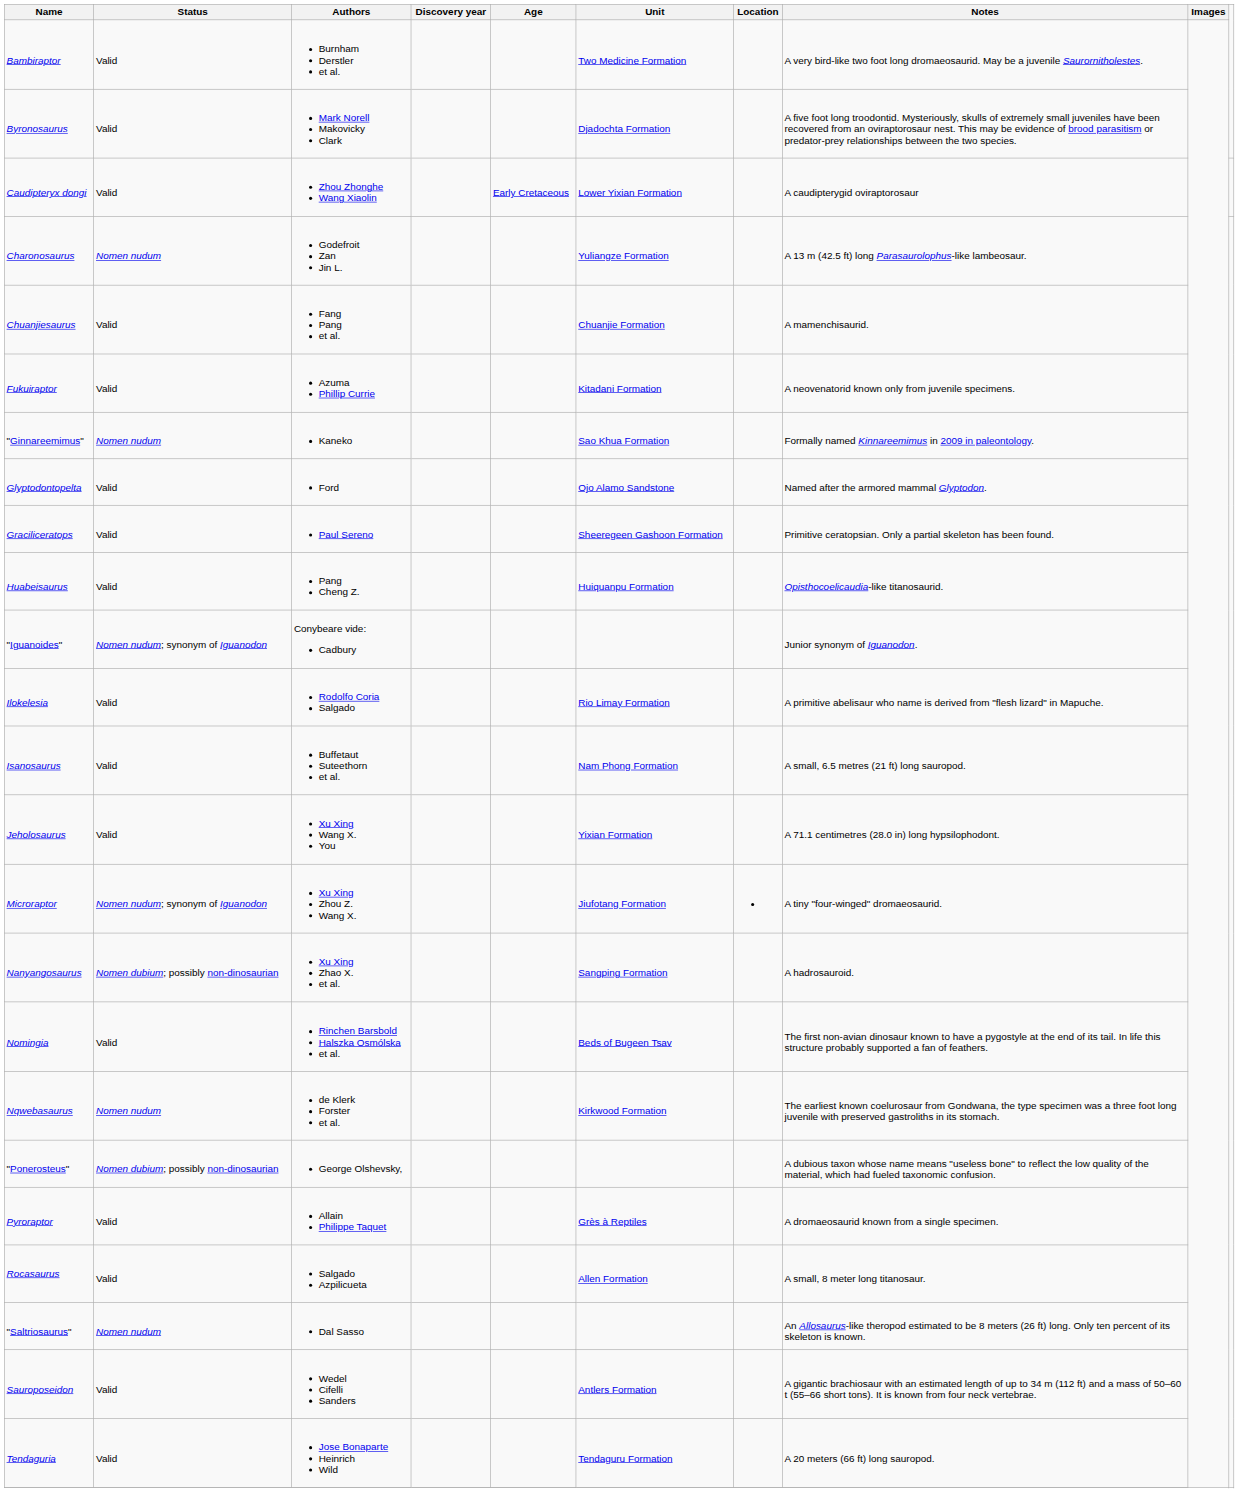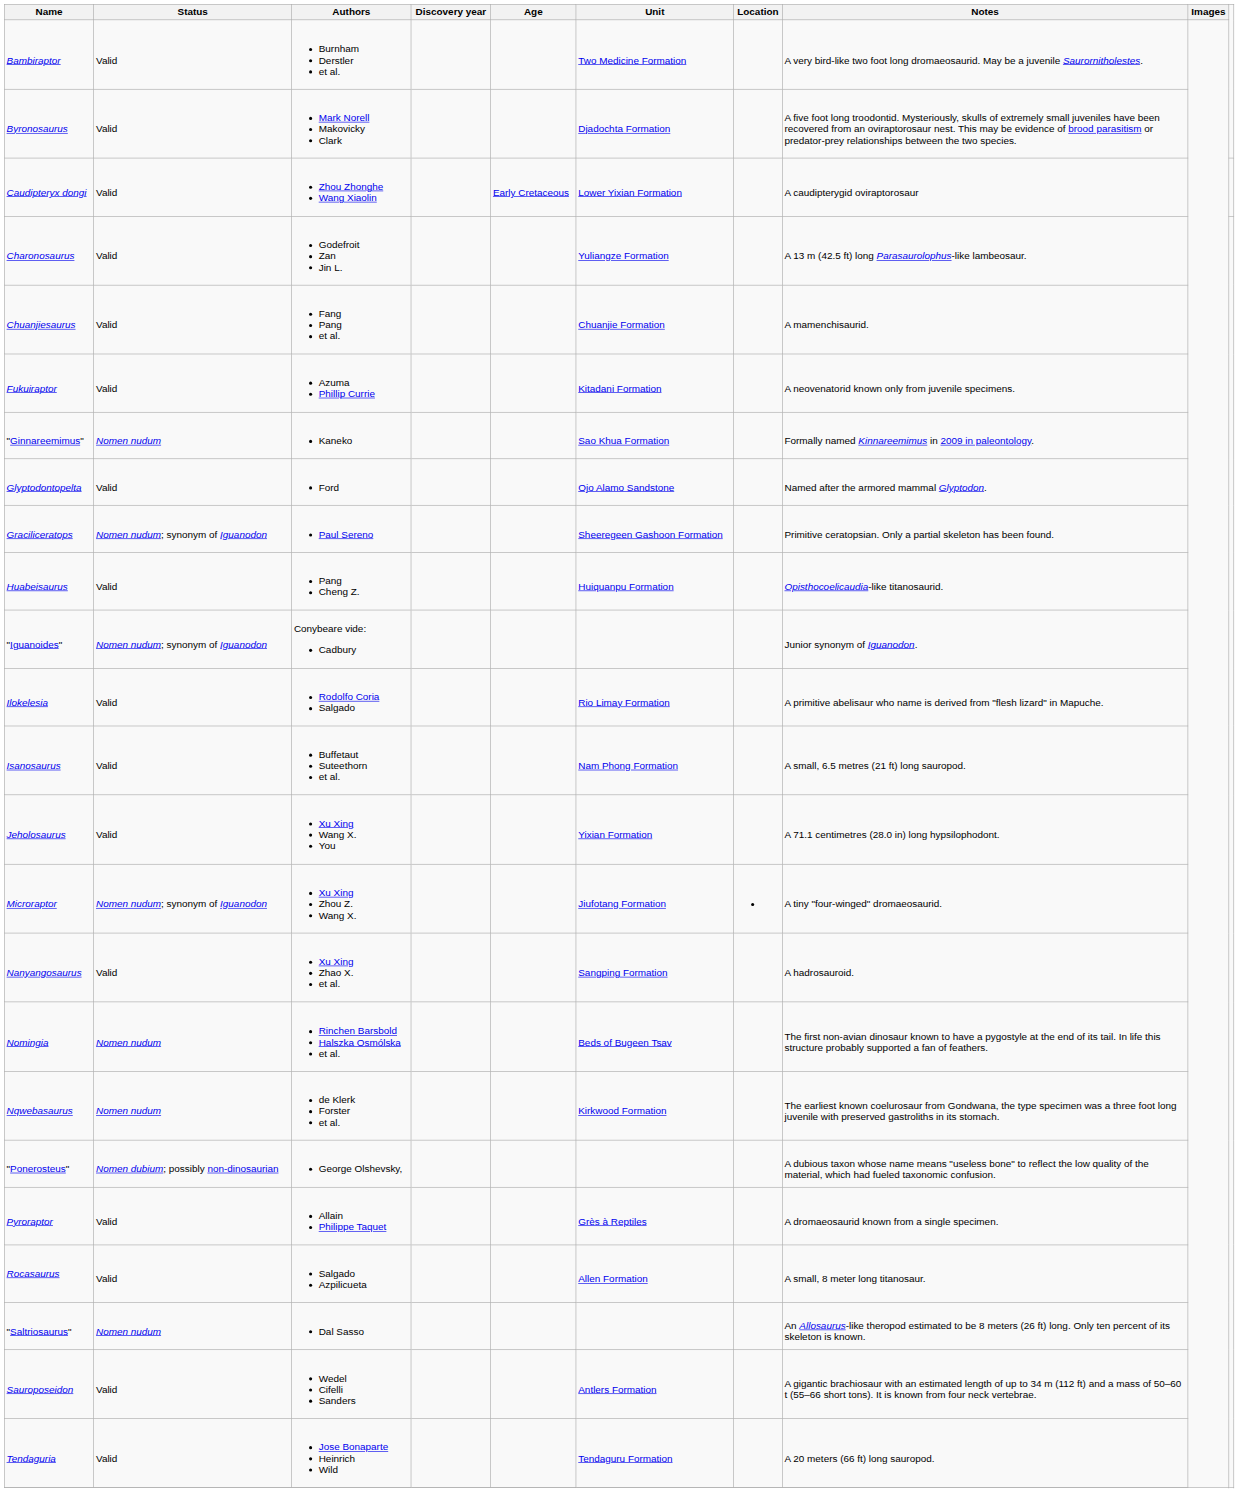(129, 256) Nomen nudum -> (107, 256) Valid
(107, 534) Valid -> (181, 534) Nomen nudum; synonym of Iguanodon
(187, 973) Nomen dubium; possibly non-dinosaurian -> (107, 973) Valid
(107, 1042) Valid -> (129, 1042) Nomen nudum
